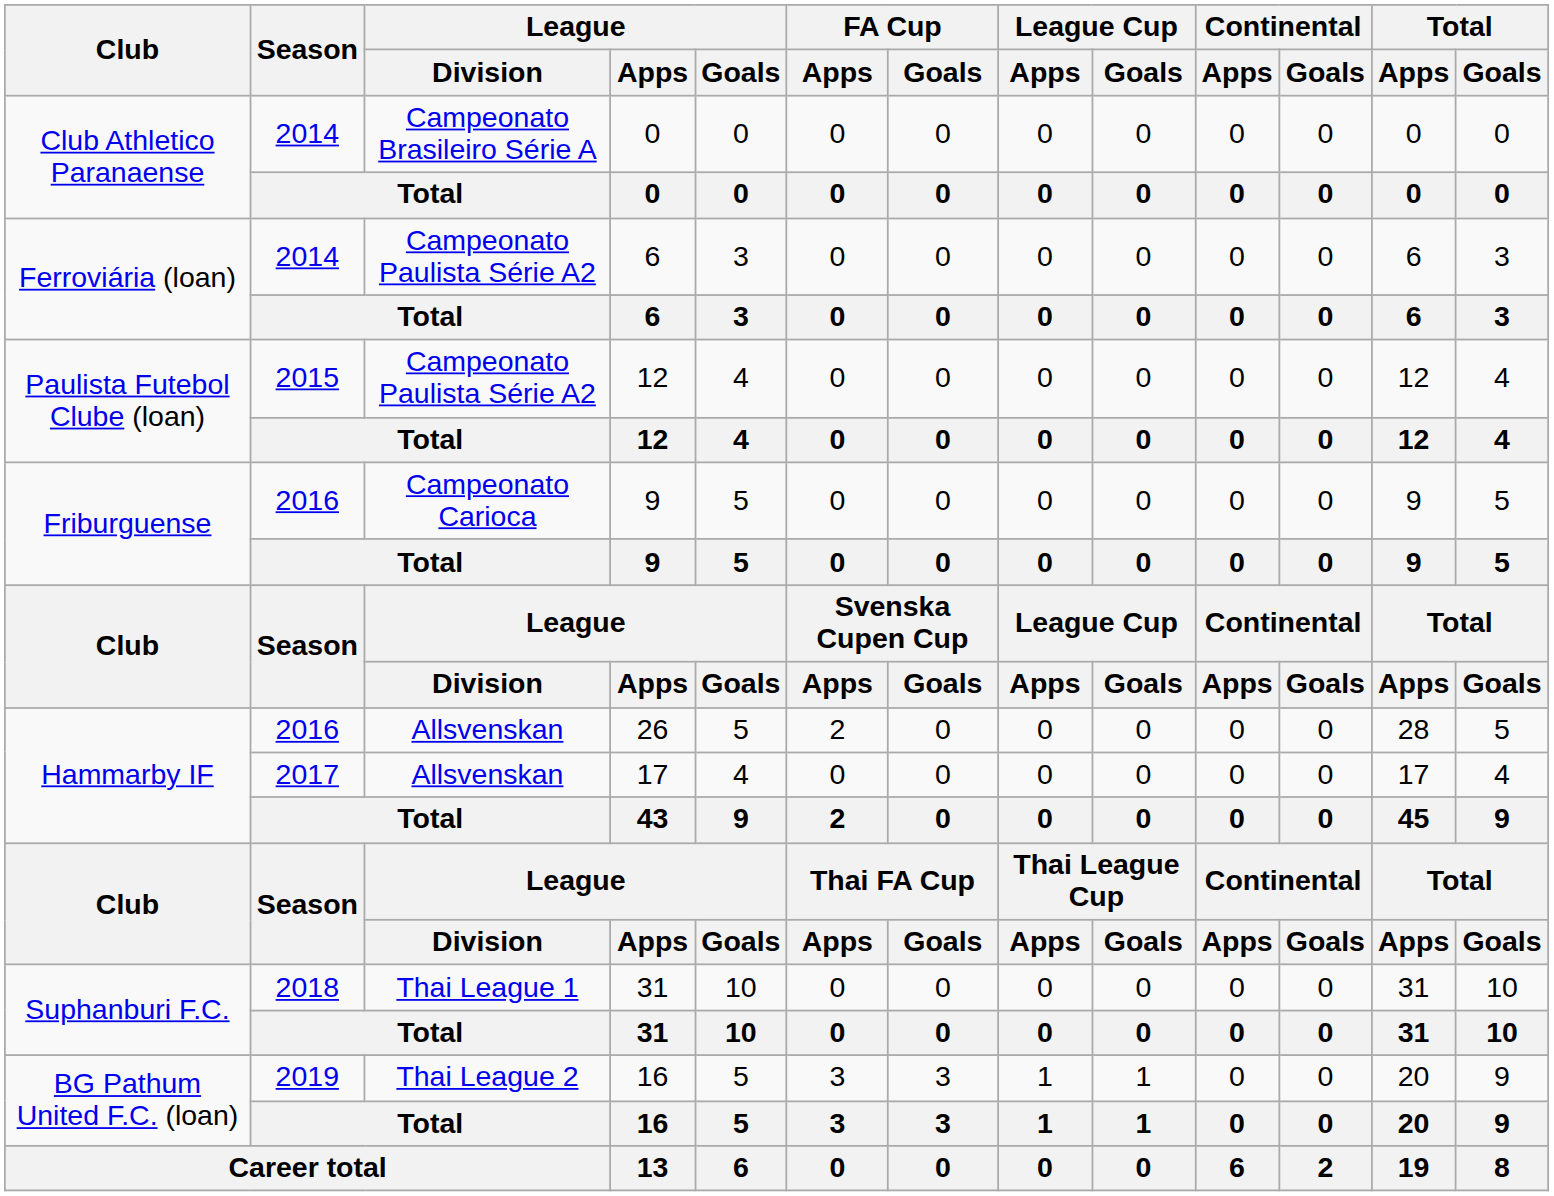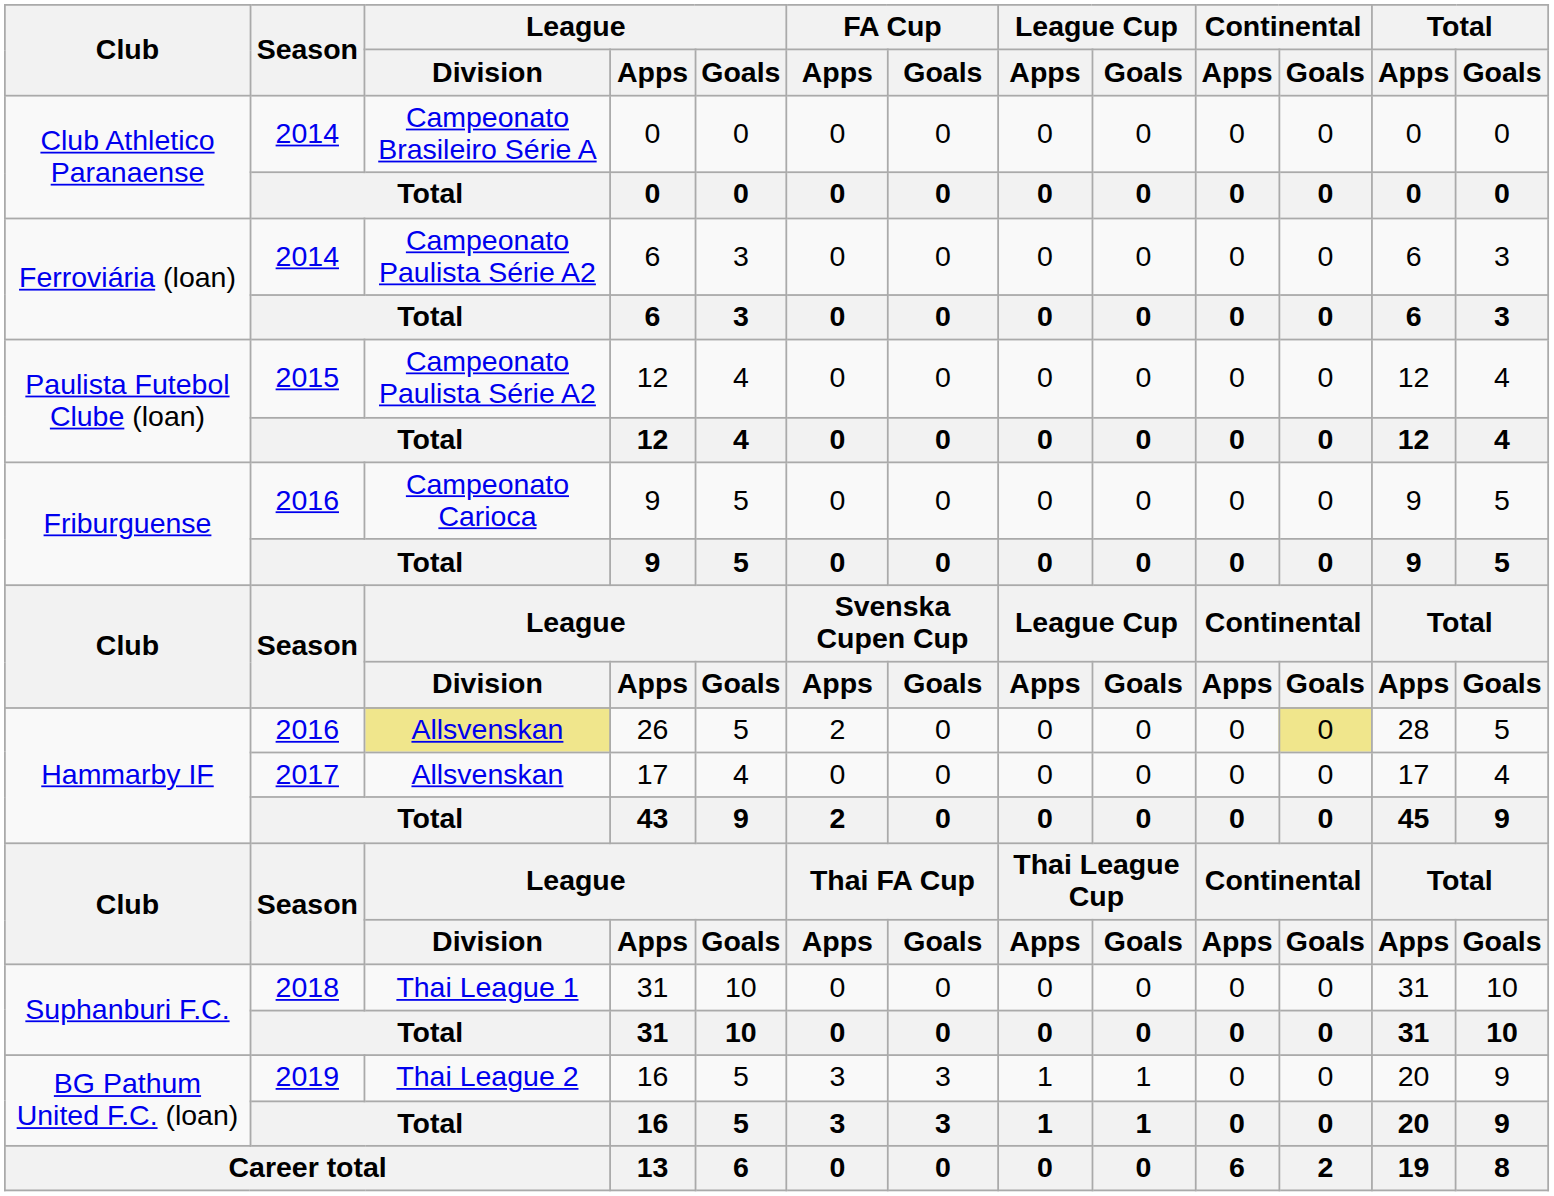(487, 729) no background -> (487, 729) khaki background
(1325, 729) no background -> (1325, 729) khaki background
